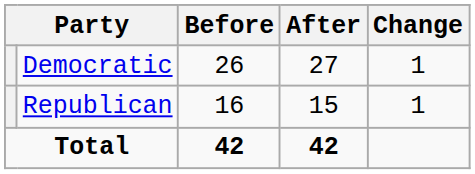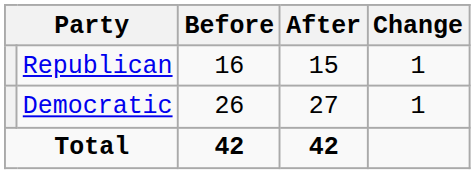rows swapped: (98, 66) <-> (98, 107)
